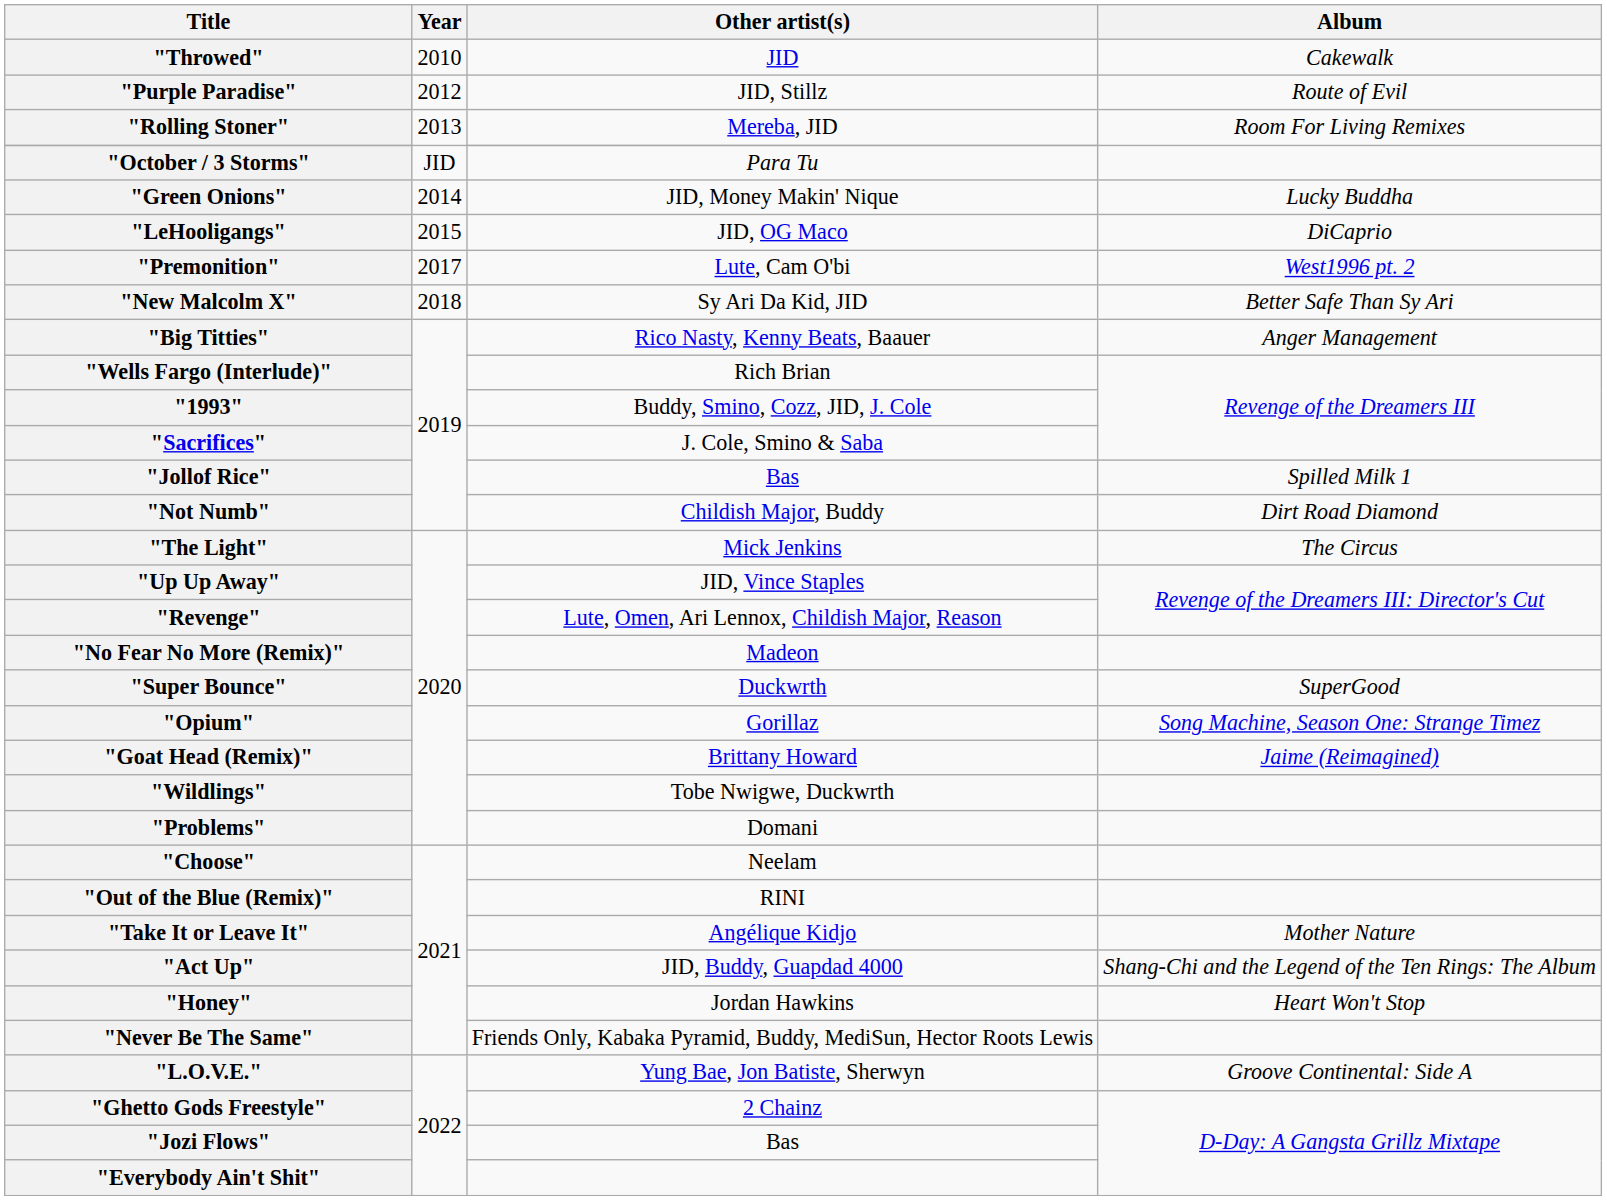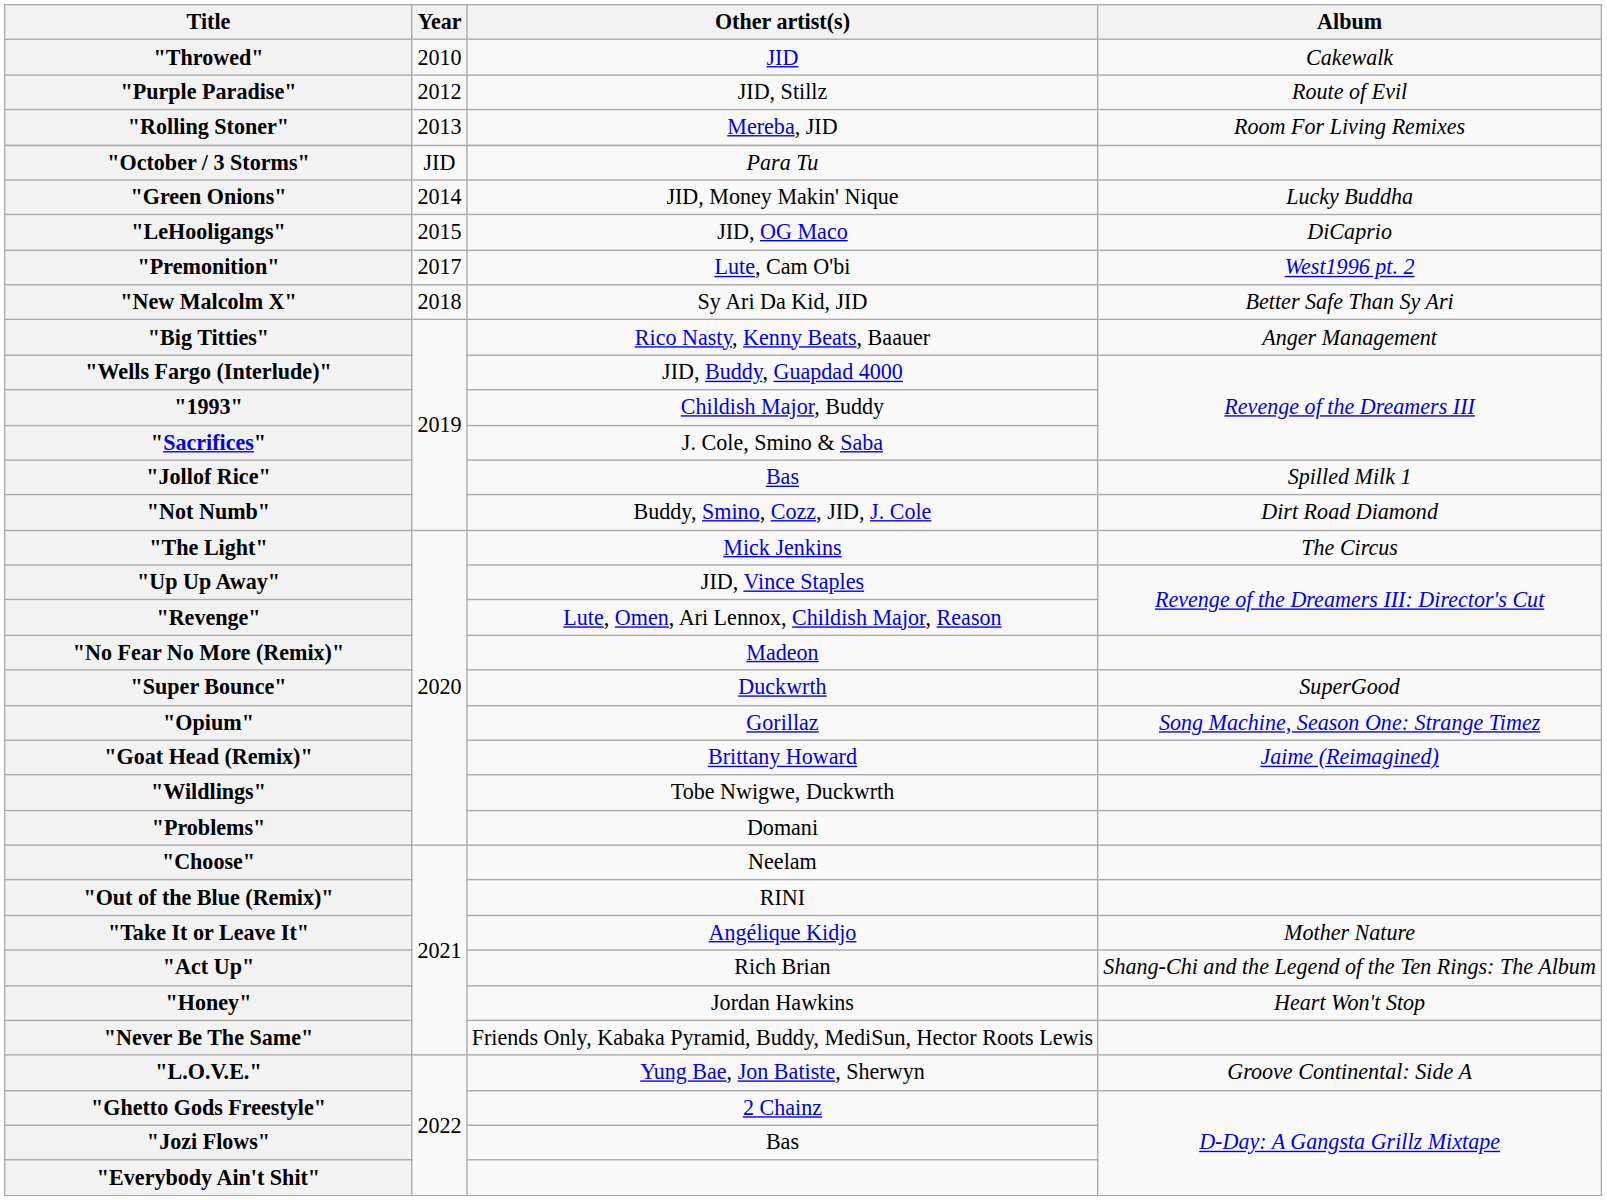(782, 372) Rich Brian -> (782, 372) JID, Buddy, Guapdad 4000
(782, 407) Buddy, Smino, Cozz, JID, J. Cole -> (782, 407) Childish Major, Buddy
(782, 512) Childish Major, Buddy -> (782, 512) Buddy, Smino, Cozz, JID, J. Cole
(782, 967) JID, Buddy, Guapdad 4000 -> (782, 967) Rich Brian
